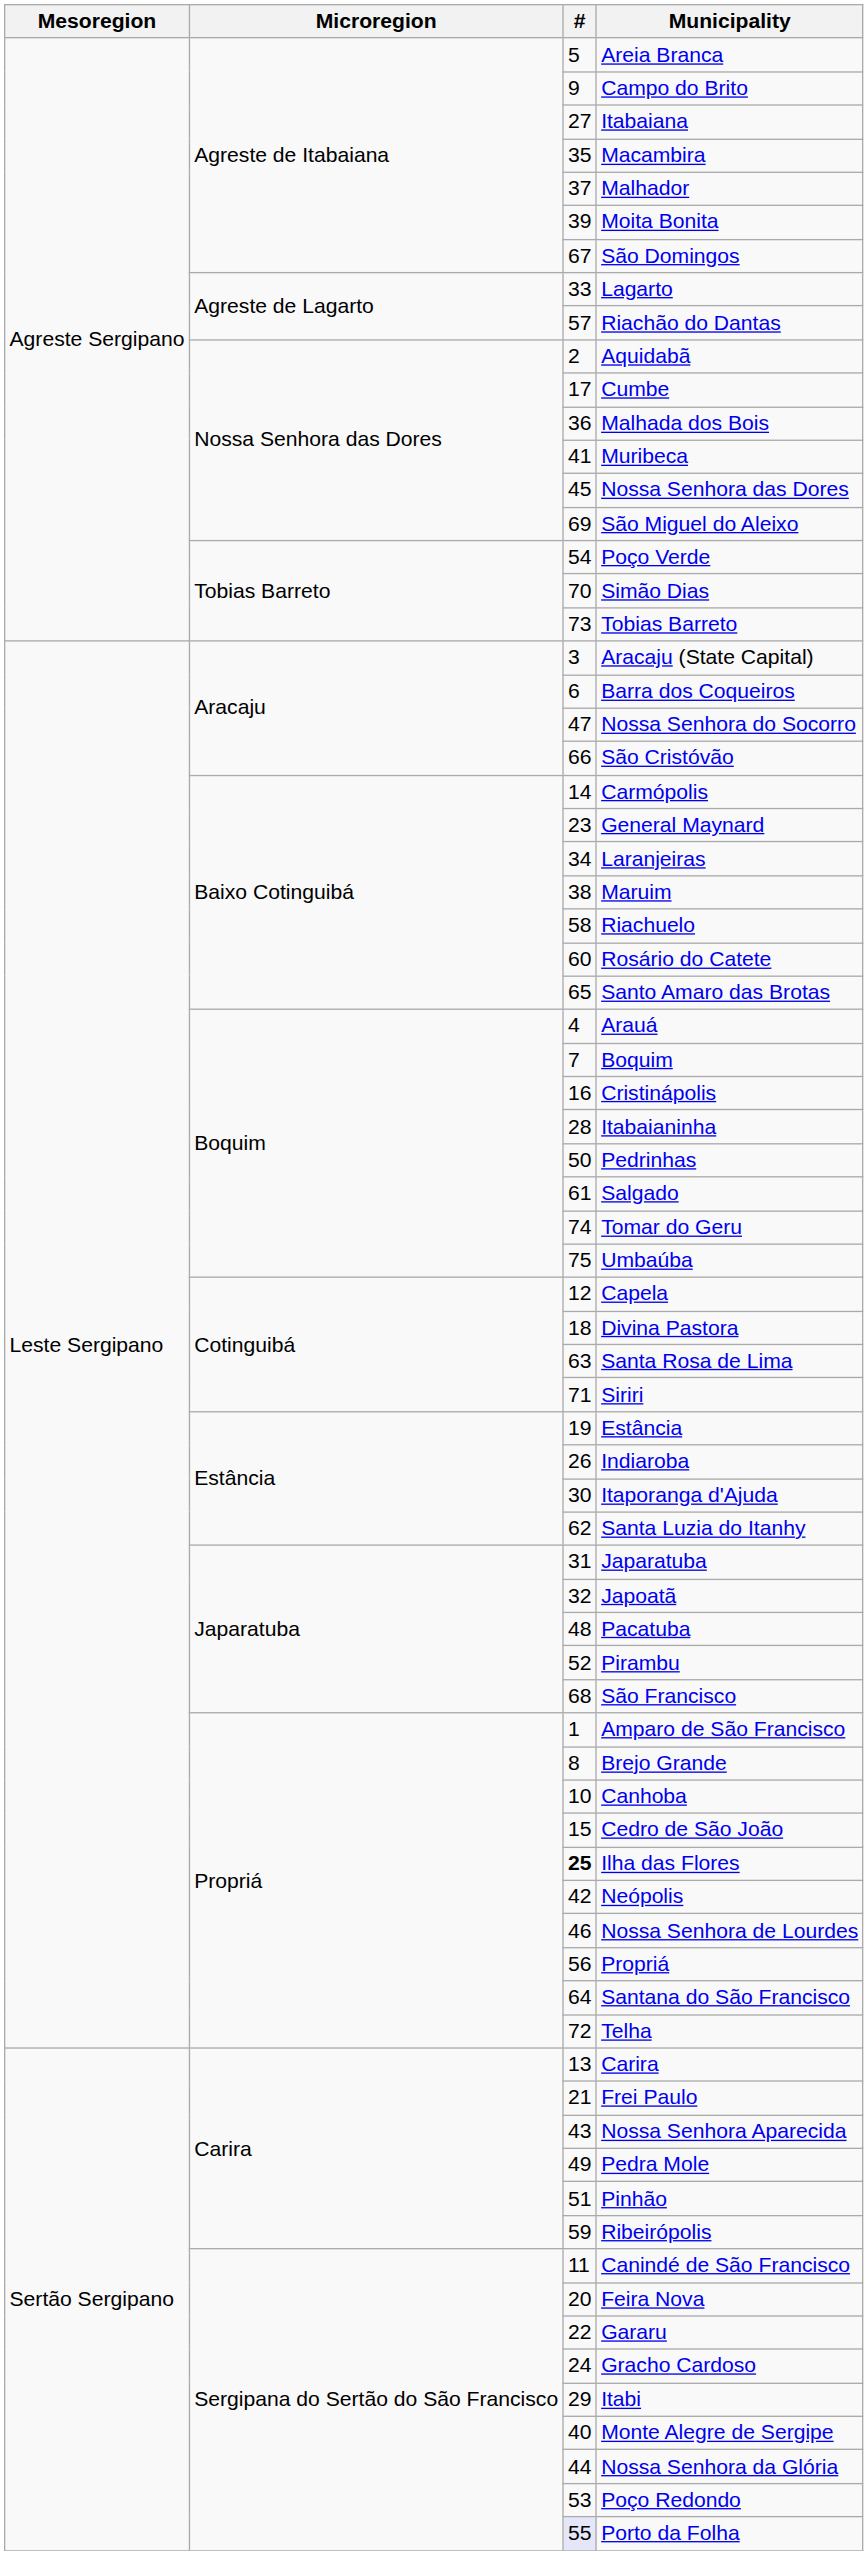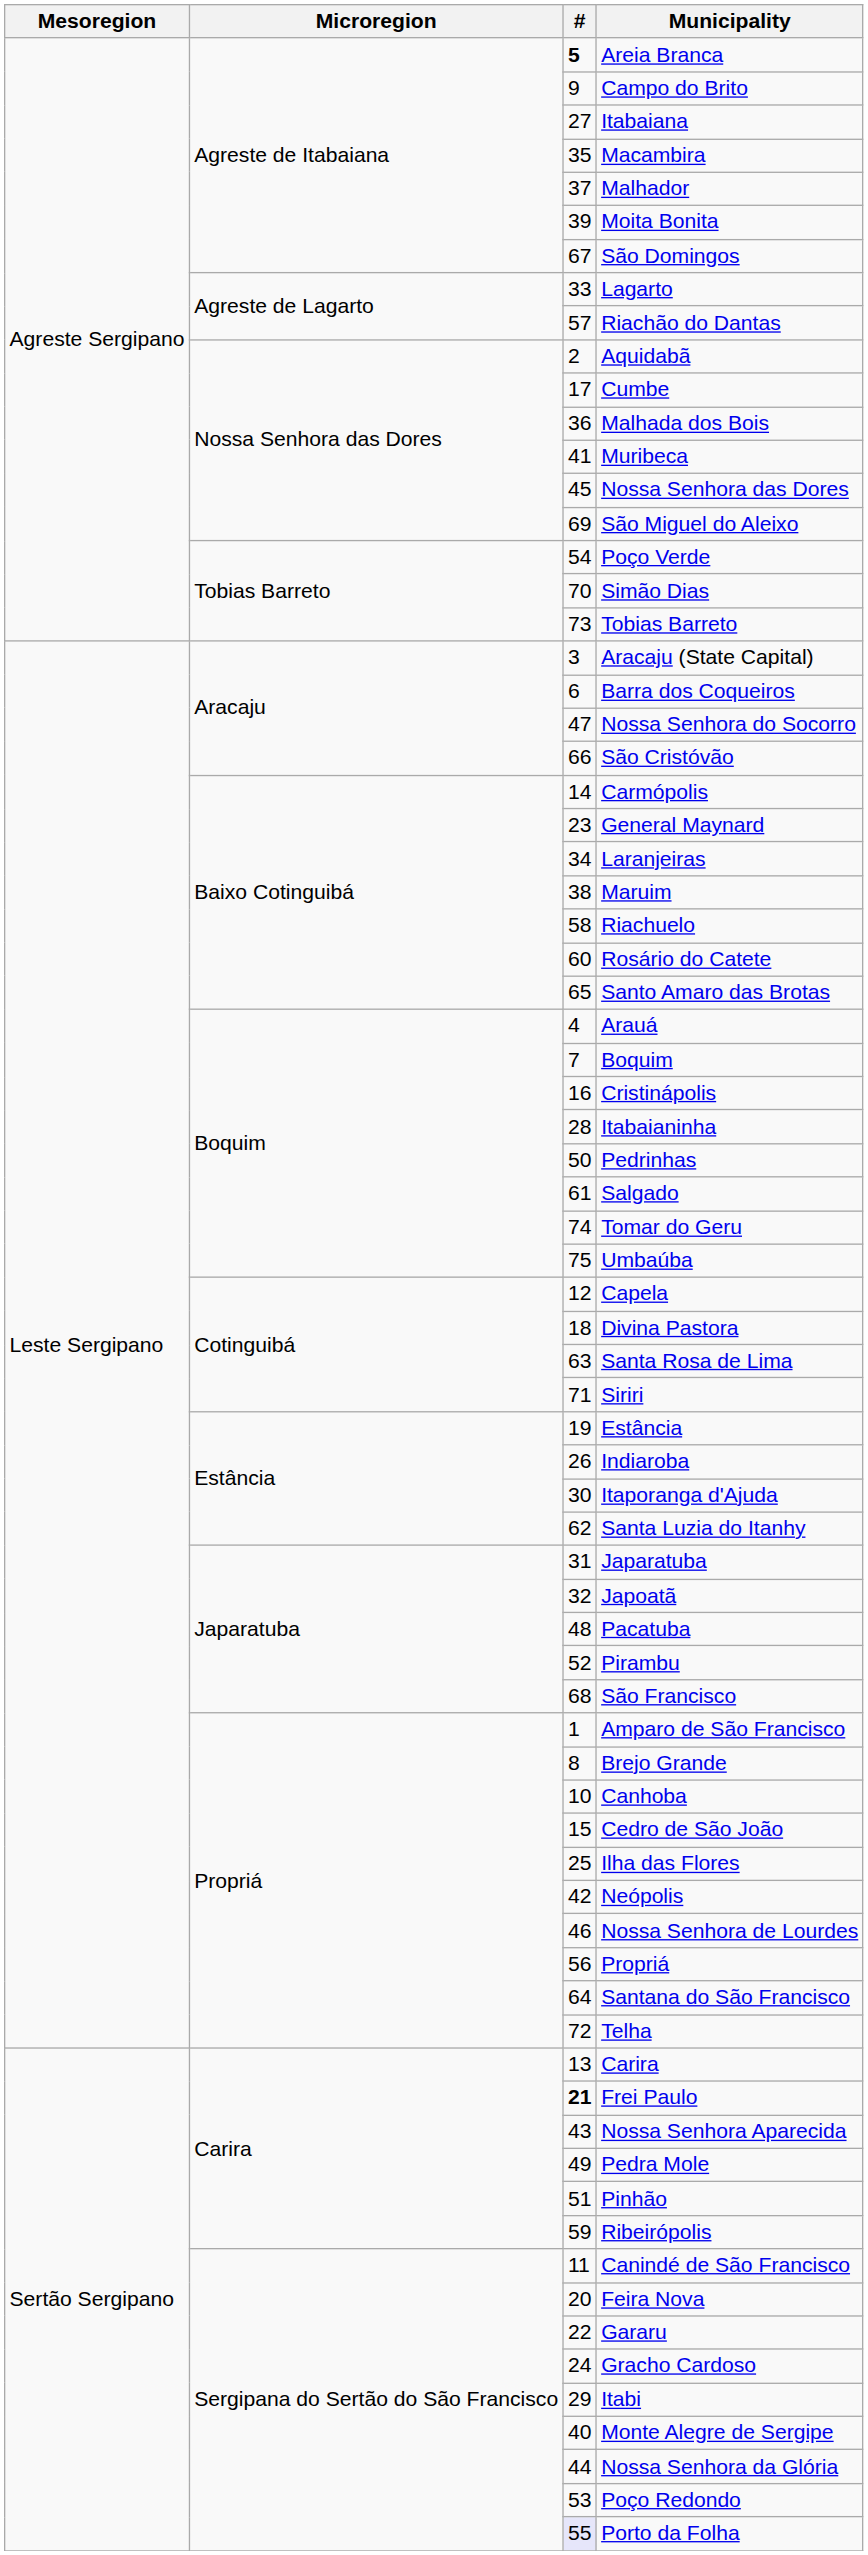(574, 54) normal -> (574, 54) bold
(580, 1863) bold -> (580, 1863) normal
(580, 2097) normal -> (580, 2097) bold
